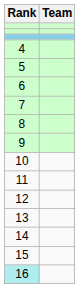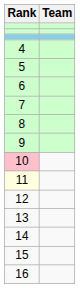(22, 161) no background -> (22, 161) pink background
(22, 180) no background -> (22, 180) lightyellow background
(22, 274) paleturquoise background -> (22, 274) no background
